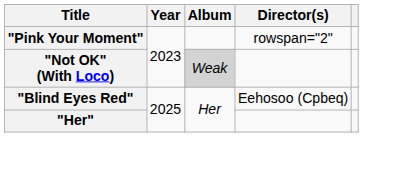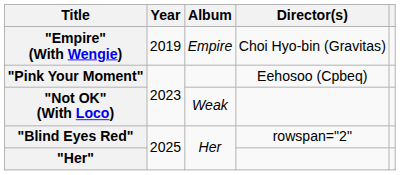+ row: (76, 45)
(293, 37) rowspan="2" -> (312, 76) Eehosoo (Cpbeq)
(210, 68) lightgrey background -> (210, 106) no background
(293, 98) Eehosoo (Cpbeq) -> (312, 136) rowspan="2"
